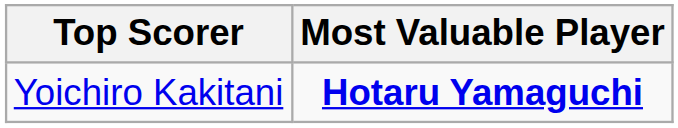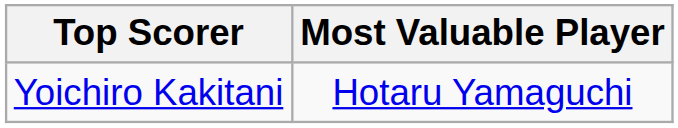(482, 91) bold -> (482, 91) normal
